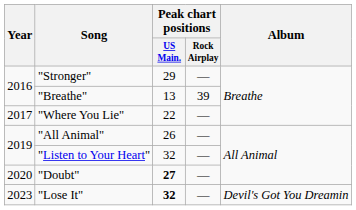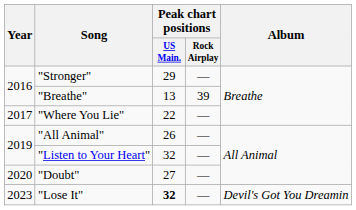(169, 175) bold -> (169, 175) normal
